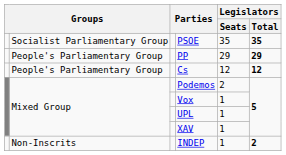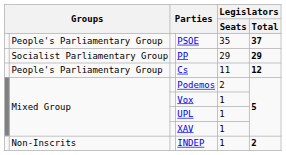(90, 41) Socialist Parliamentary Group -> (87, 41) People's Parliamentary Group
(257, 41) 35 -> (257, 41) 37
(87, 56) People's Parliamentary Group -> (90, 56) Socialist Parliamentary Group
(225, 70) 12 -> (225, 70) 11
